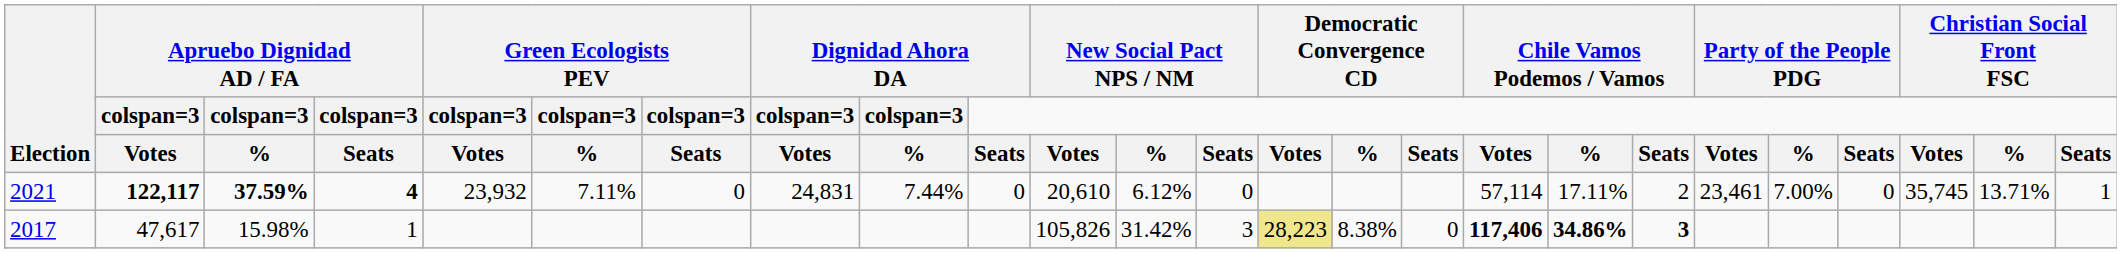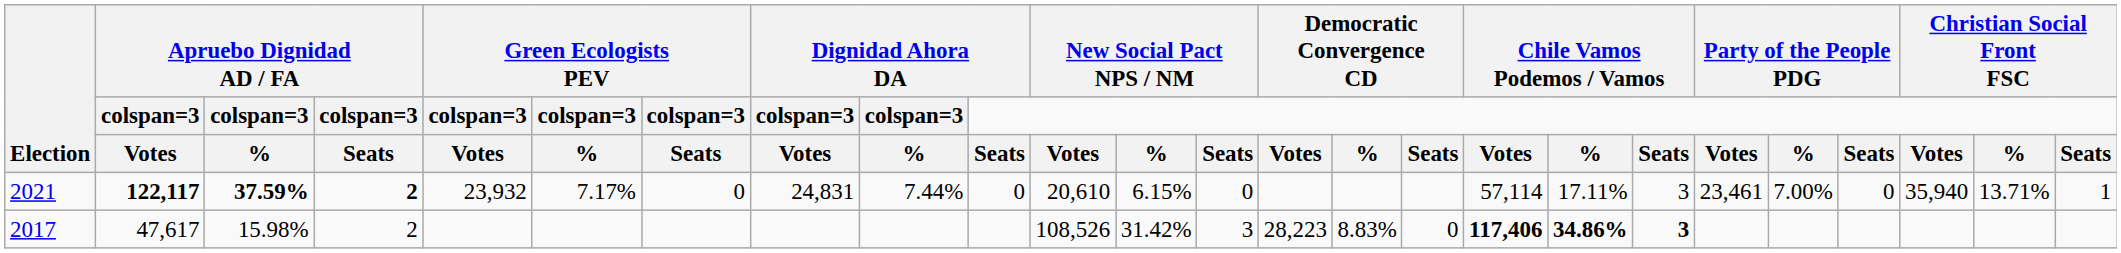(412, 191) 4 -> (412, 191) 2
(607, 191) 7.11% -> (606, 191) 7.17%
(1162, 191) 6.12% -> (1162, 191) 6.15%
(1683, 191) 2 -> (1683, 191) 3
(1937, 191) 35,745 -> (1937, 191) 35,940
(412, 229) 1 -> (412, 229) 2
(1073, 229) 105,826 -> (1073, 229) 108,526
(1295, 229) khaki background -> (1295, 229) no background
(1367, 229) 8.38% -> (1367, 229) 8.83%
